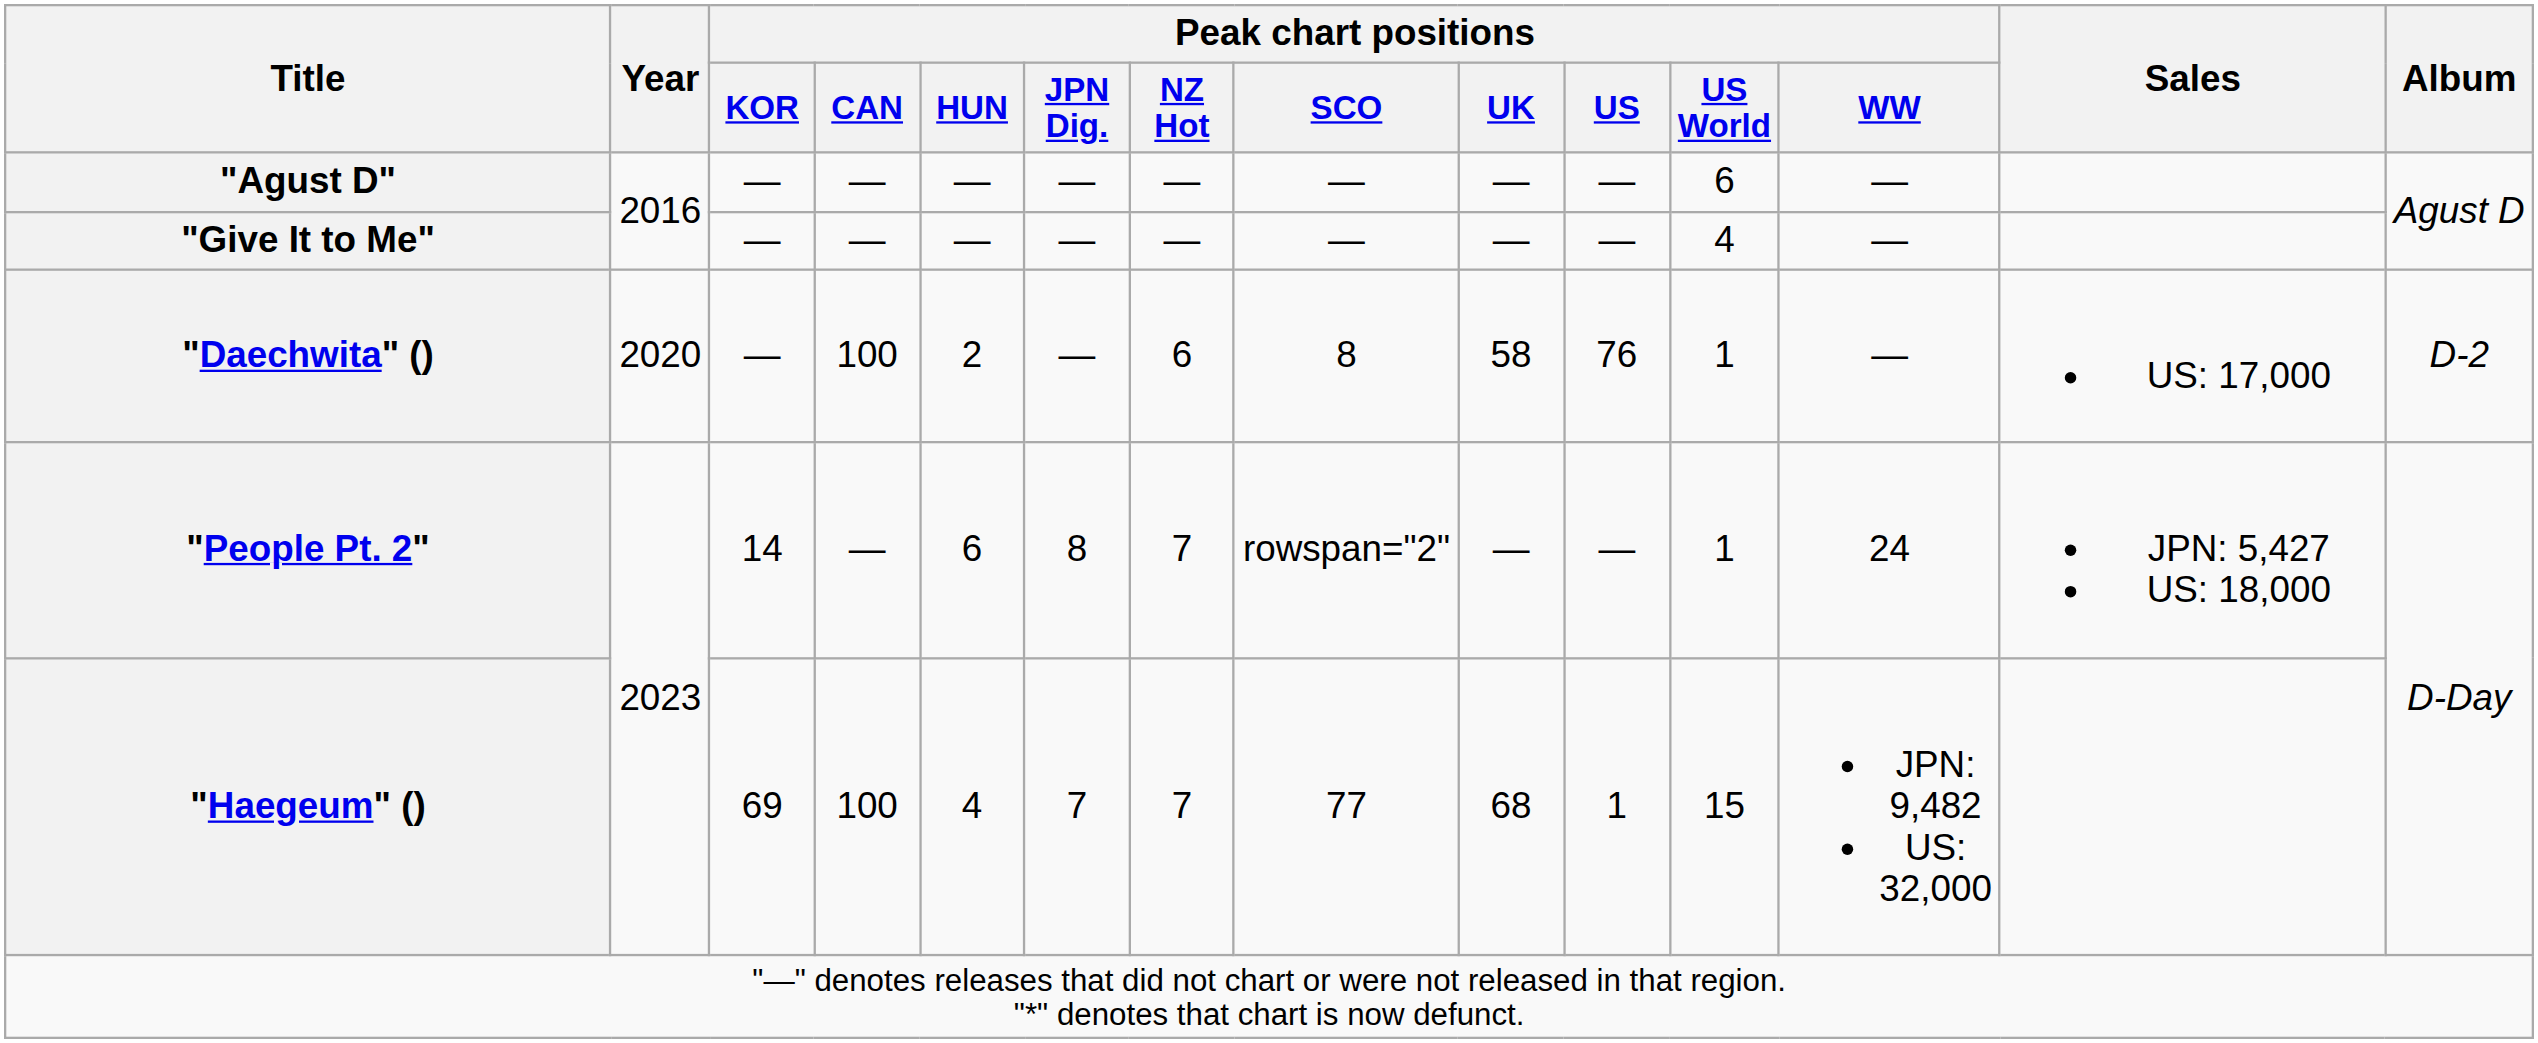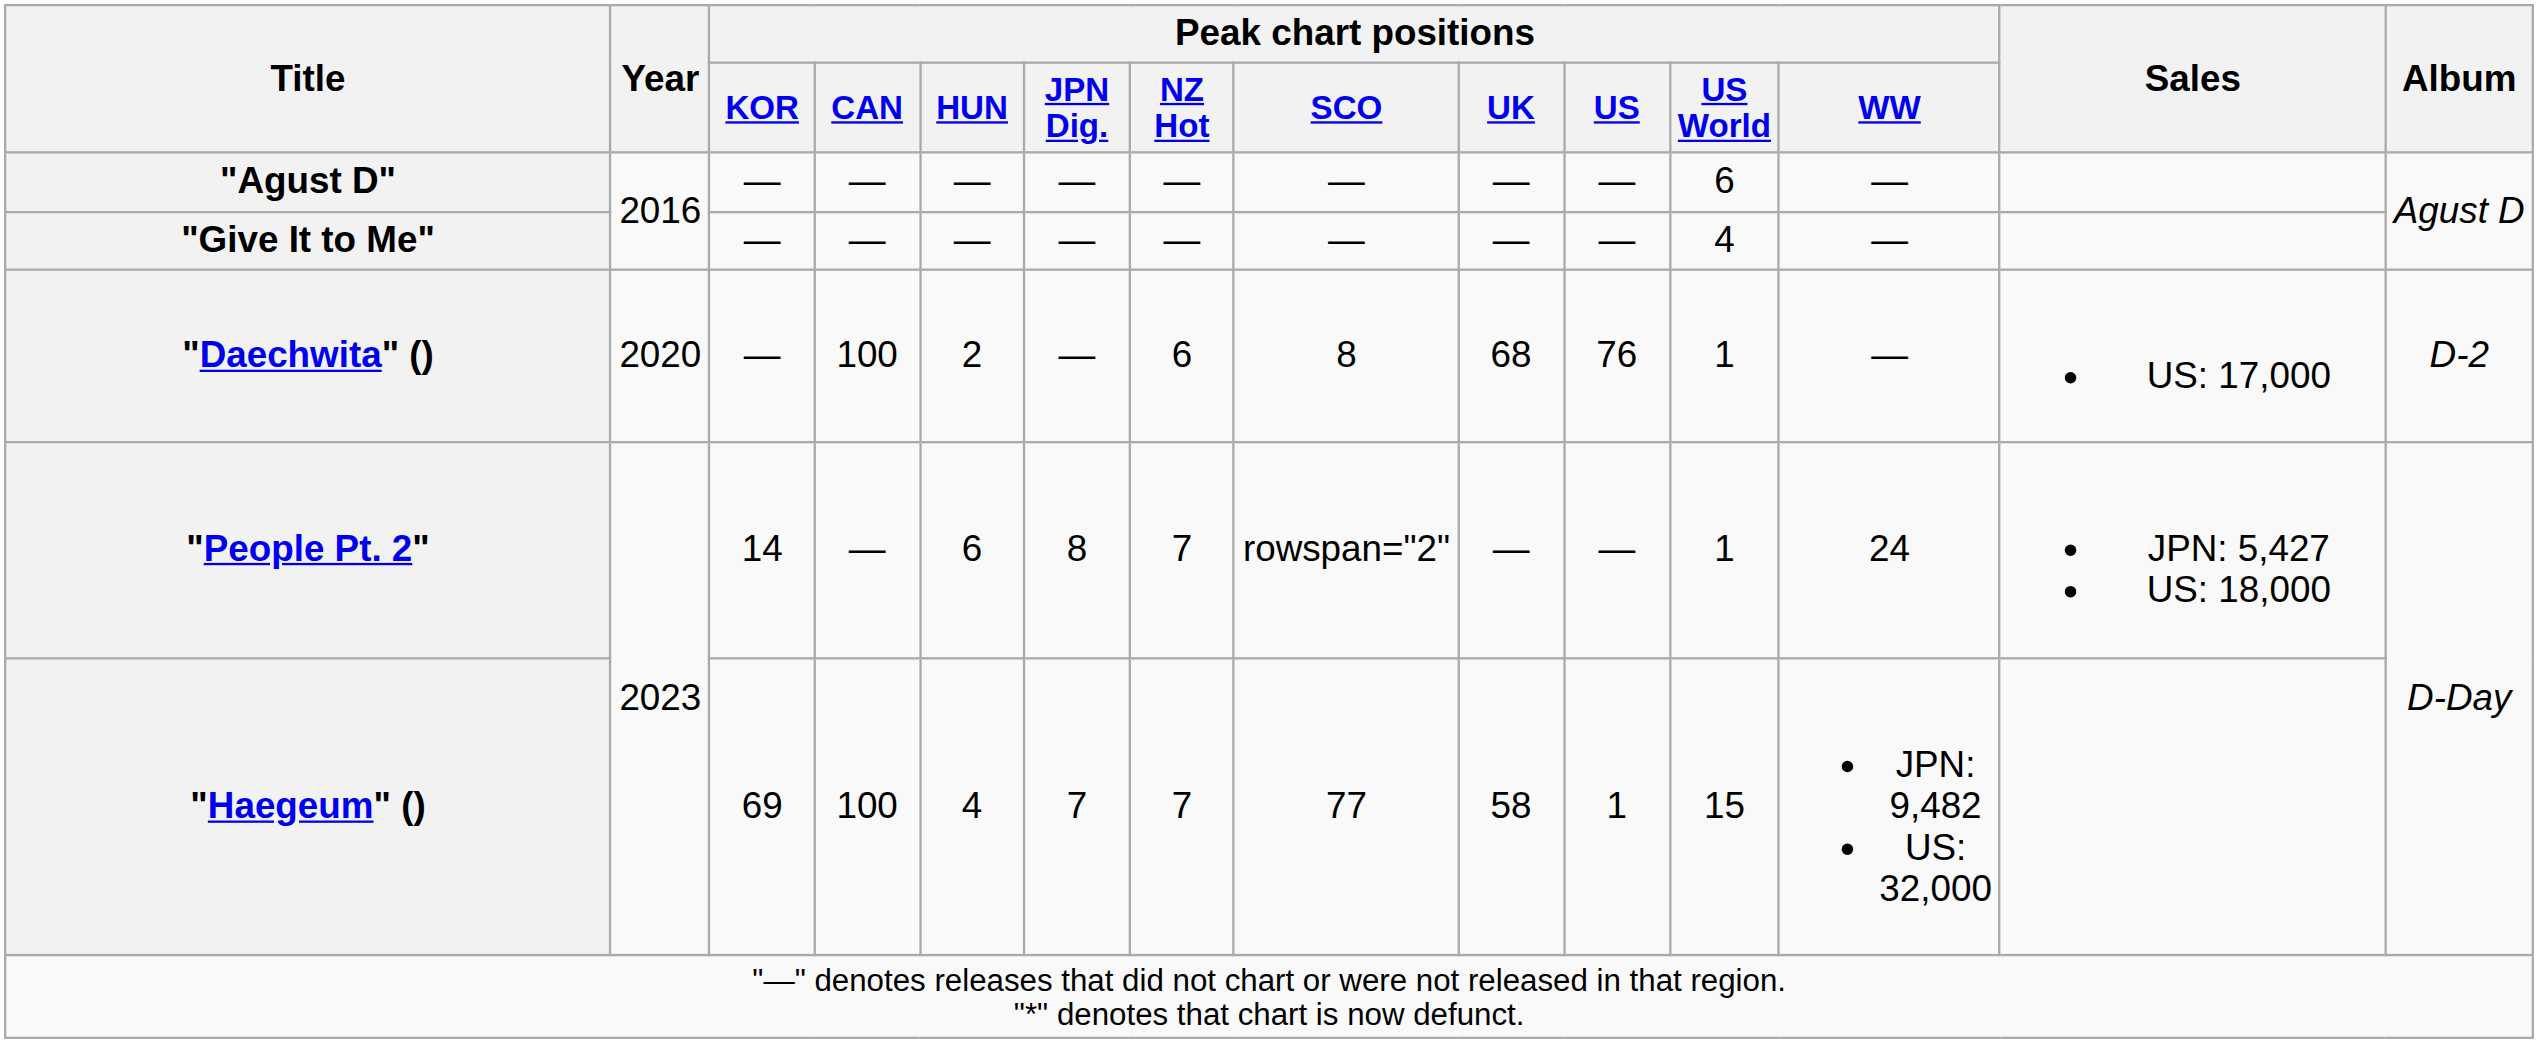(1511, 355) 58 -> (1511, 355) 68
(1511, 805) 68 -> (1511, 805) 58
